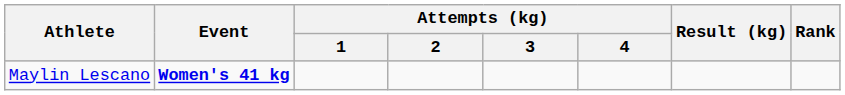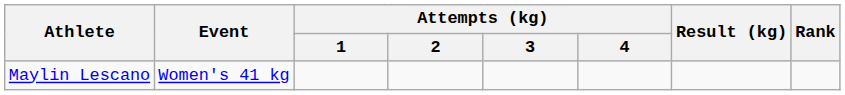(224, 75) bold -> (224, 75) normal
